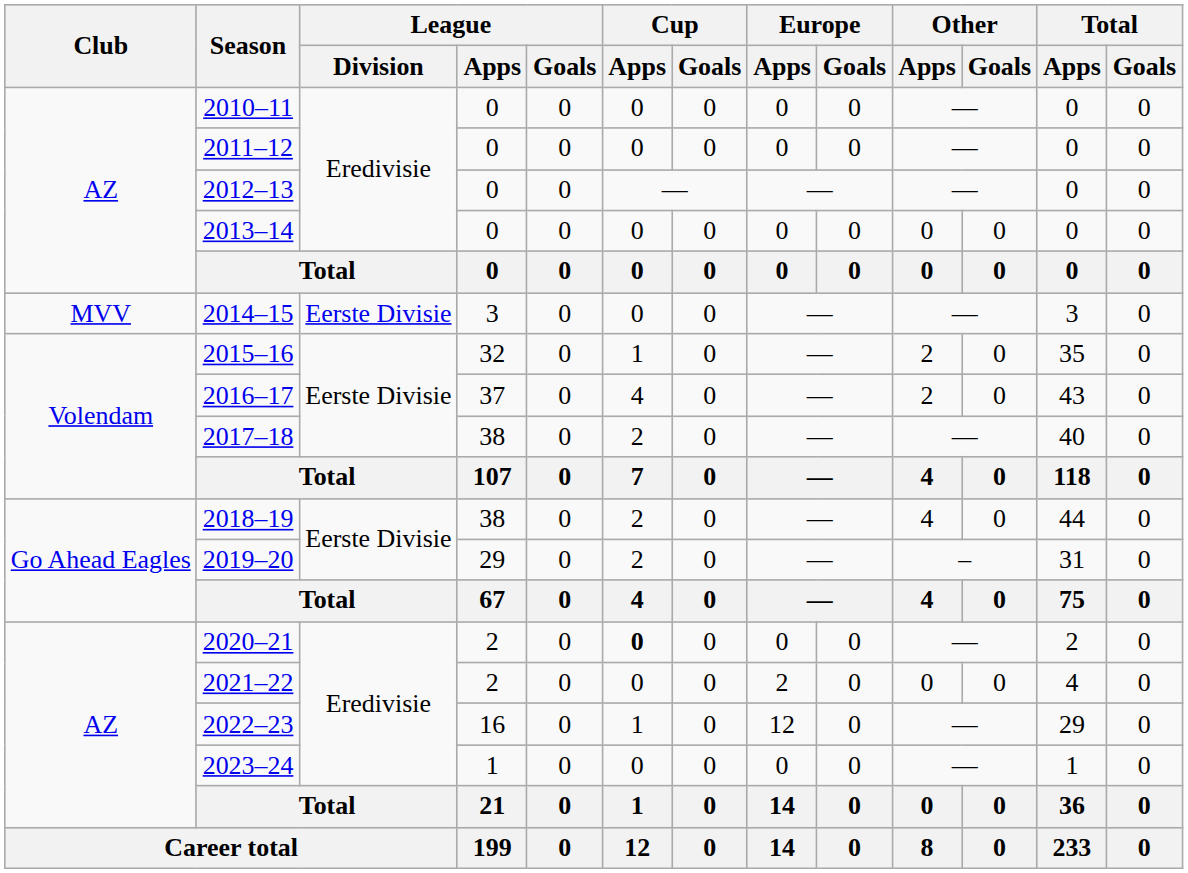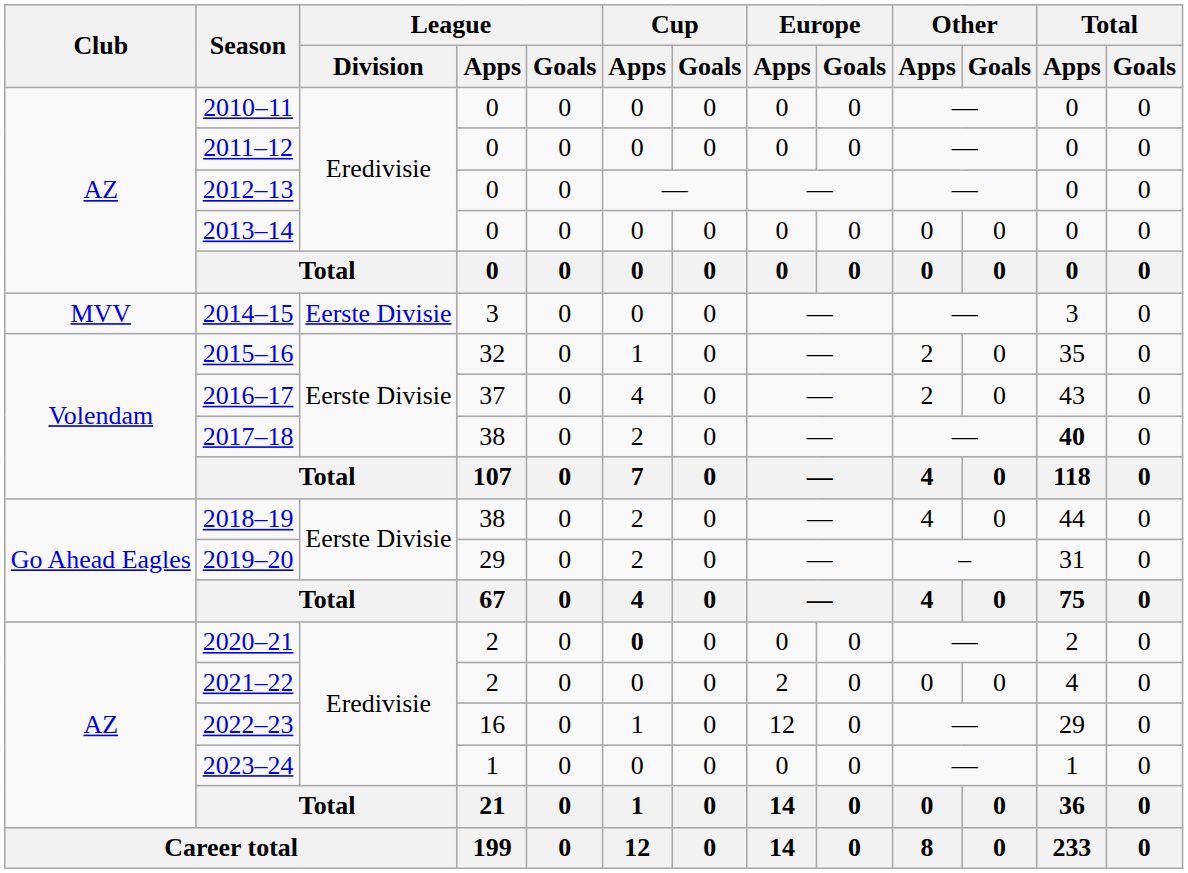(1072, 436) normal -> (1072, 436) bold
